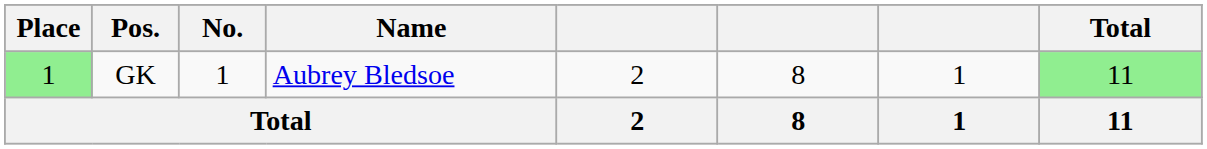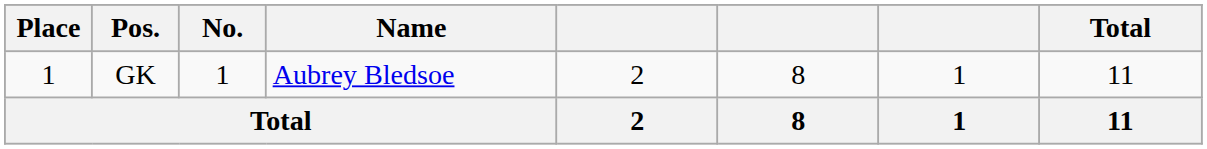(48, 74) lightgreen background -> (48, 74) no background
(1120, 74) lightgreen background -> (1120, 74) no background
